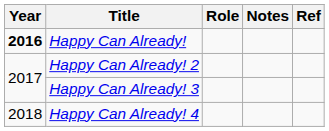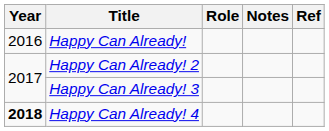(25, 41) bold -> (25, 41) normal
(25, 114) normal -> (25, 114) bold
